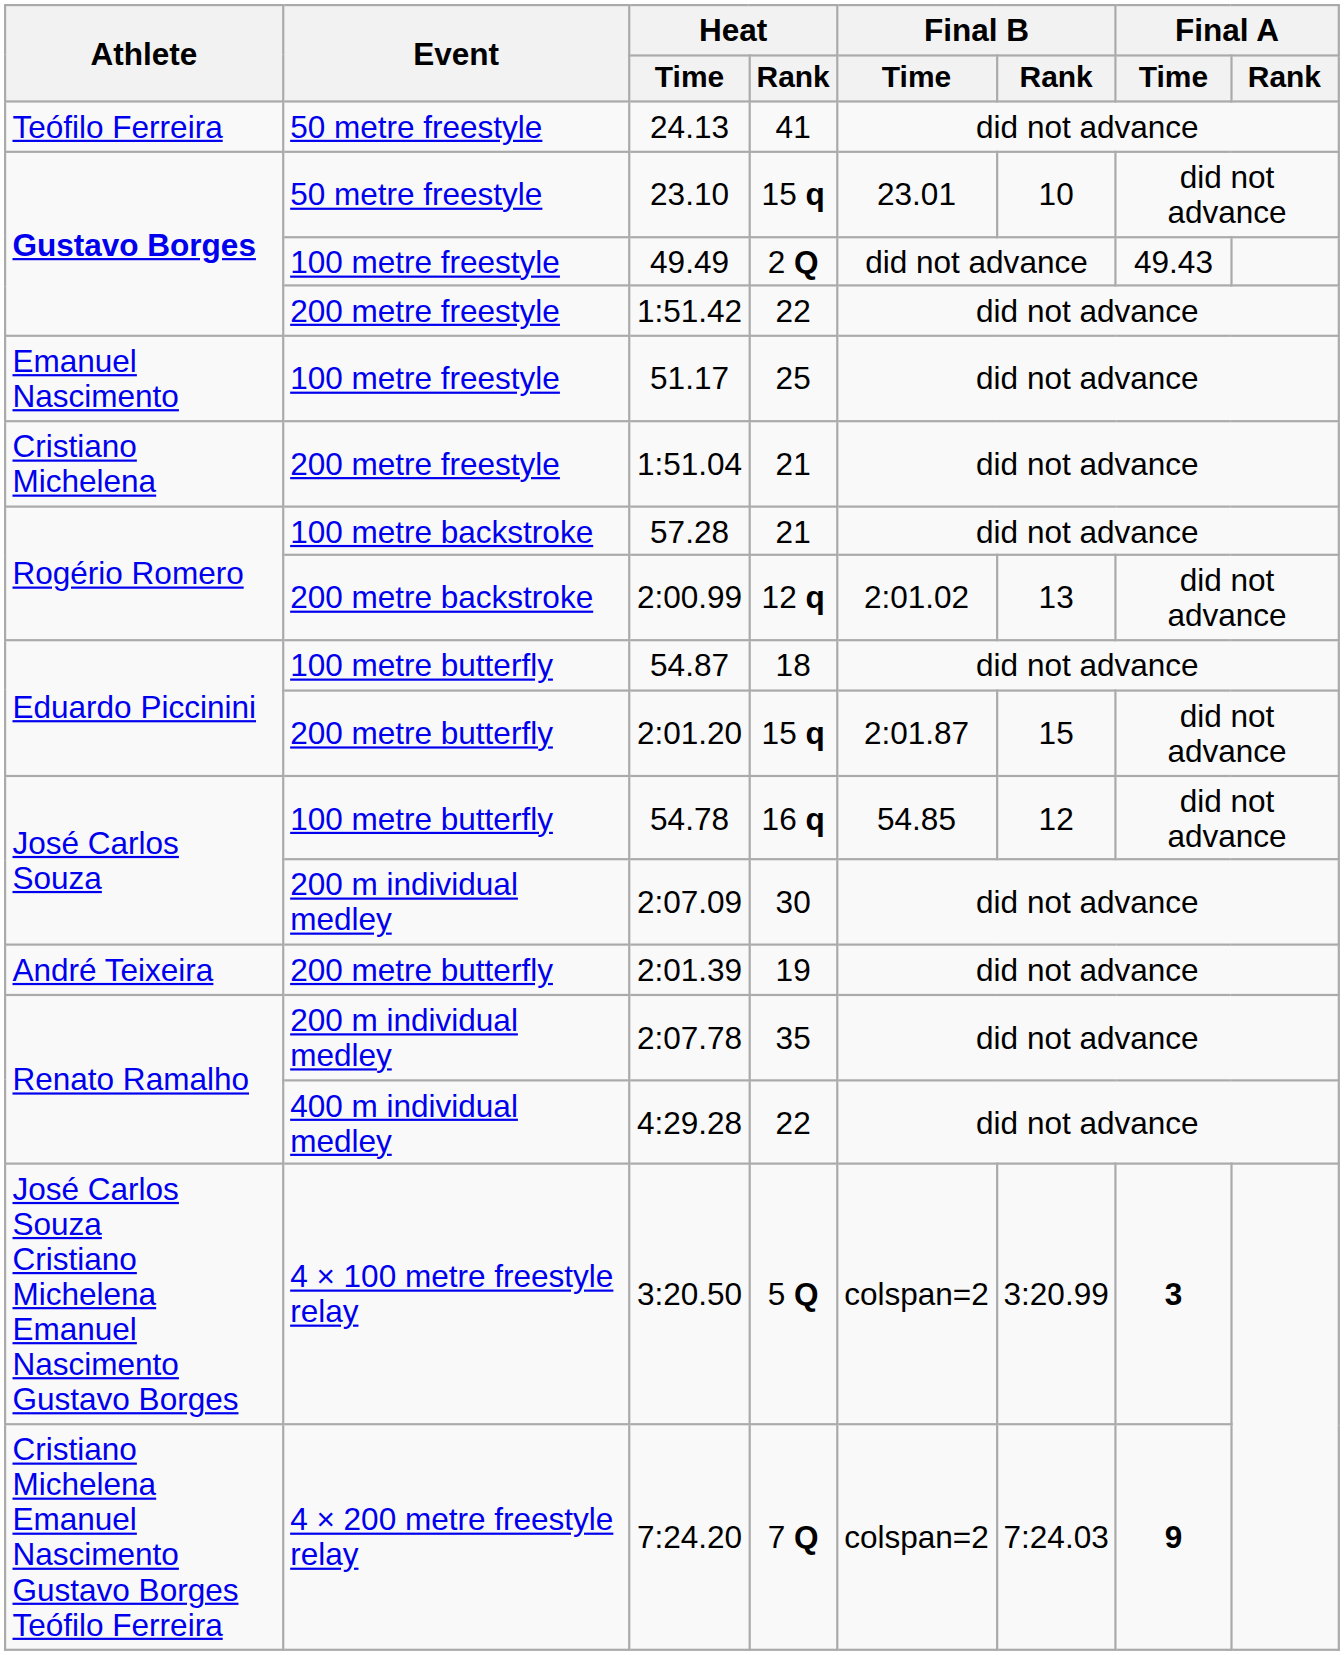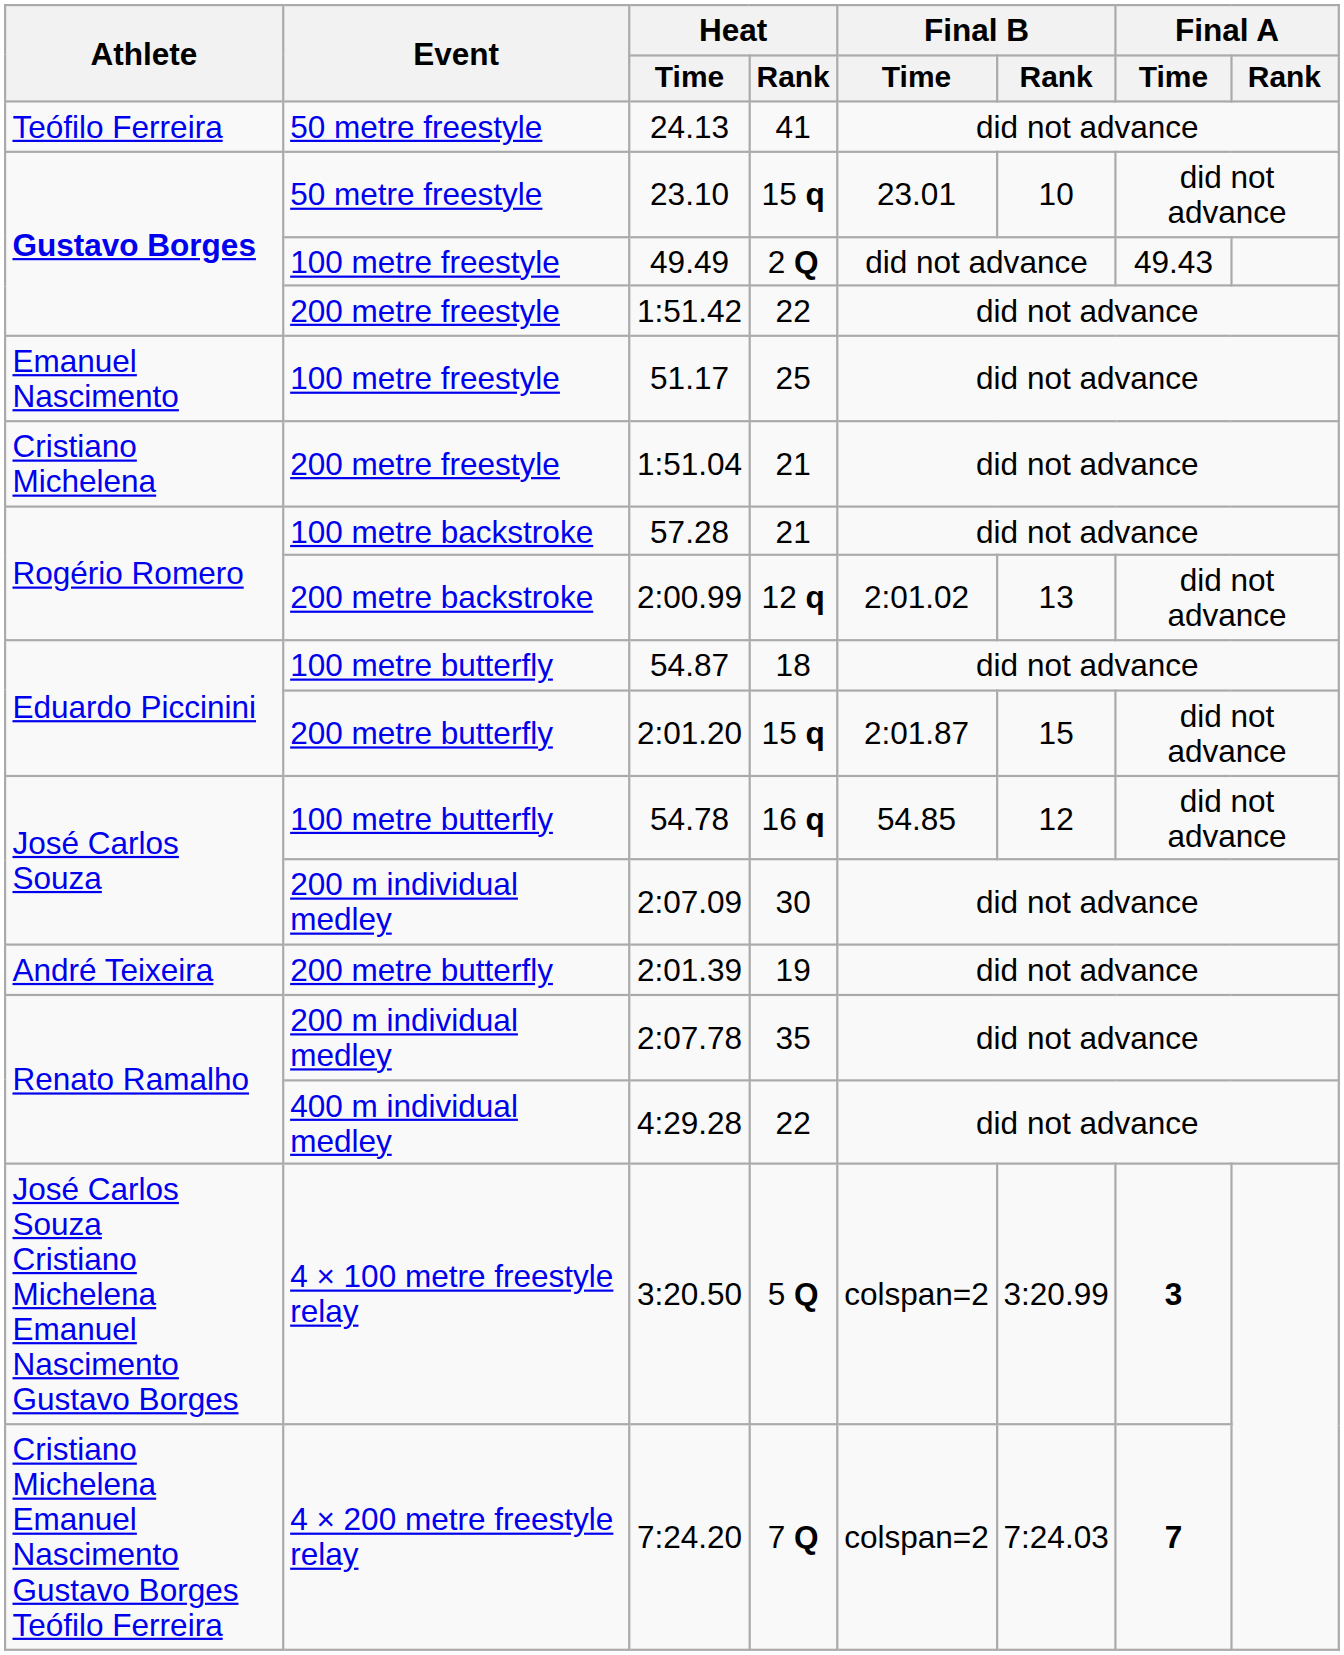(1173, 1538) 9 -> (1173, 1538) 7
